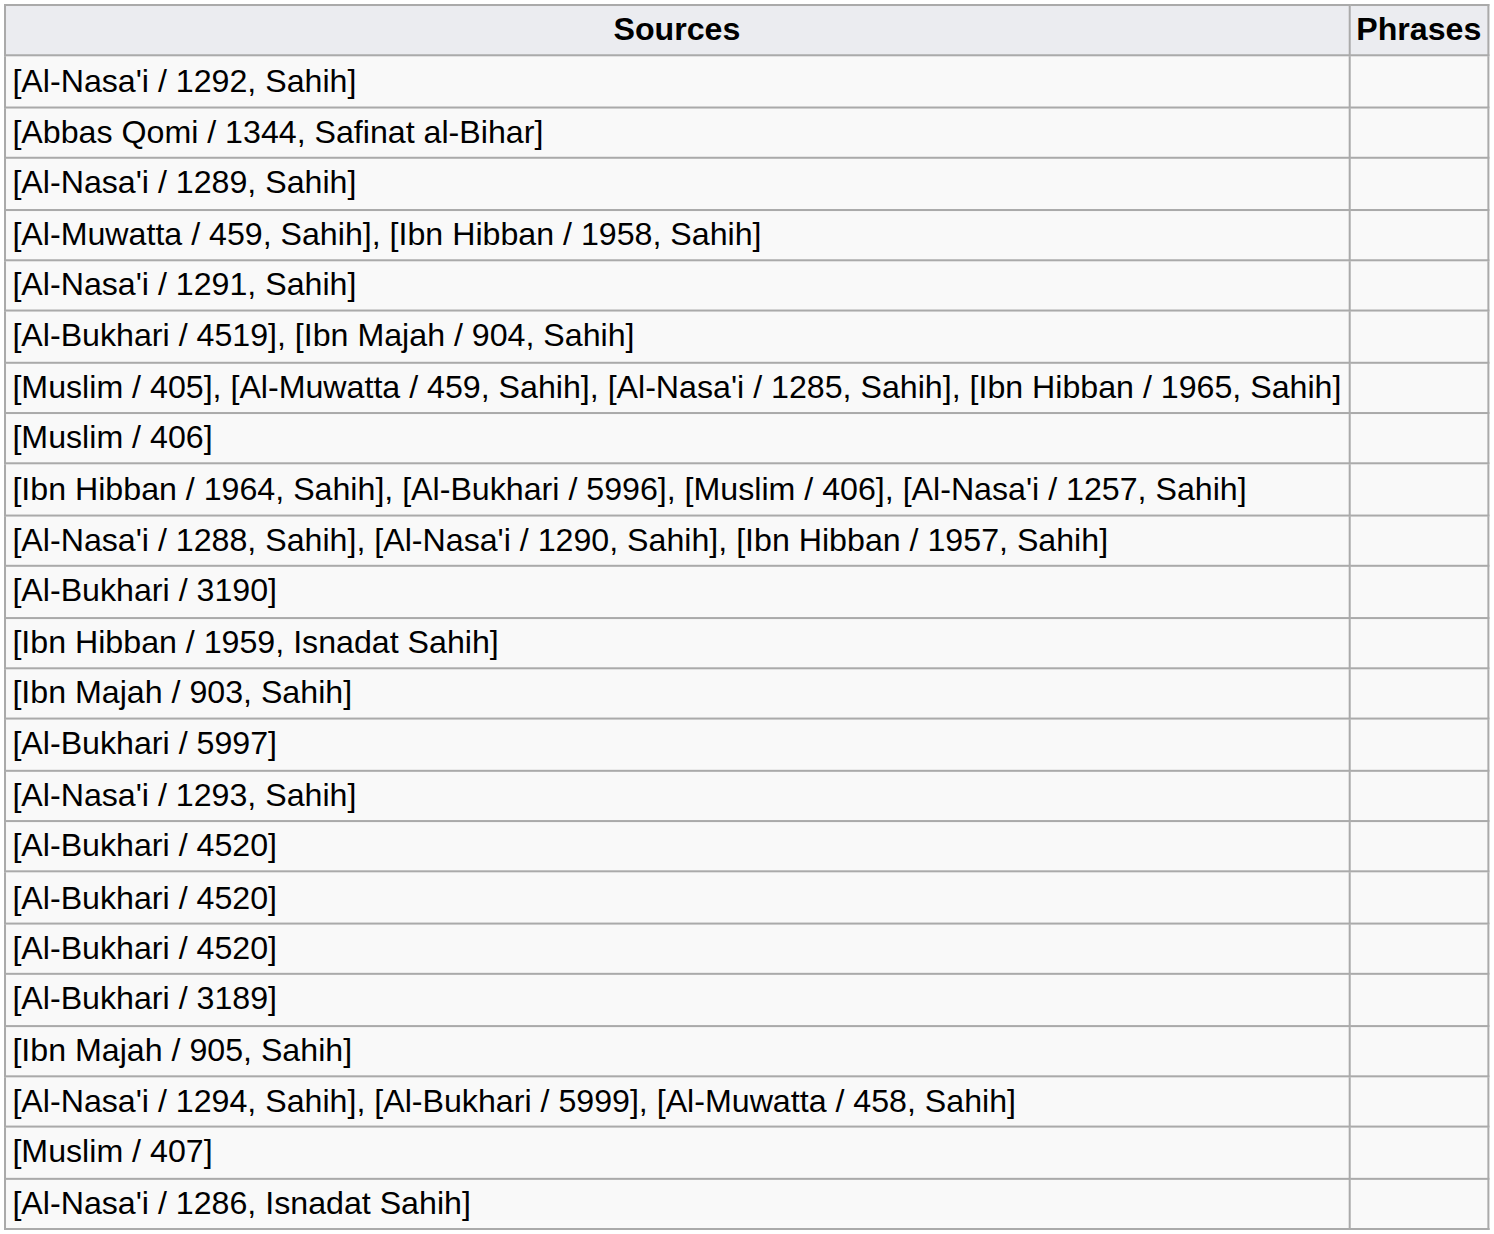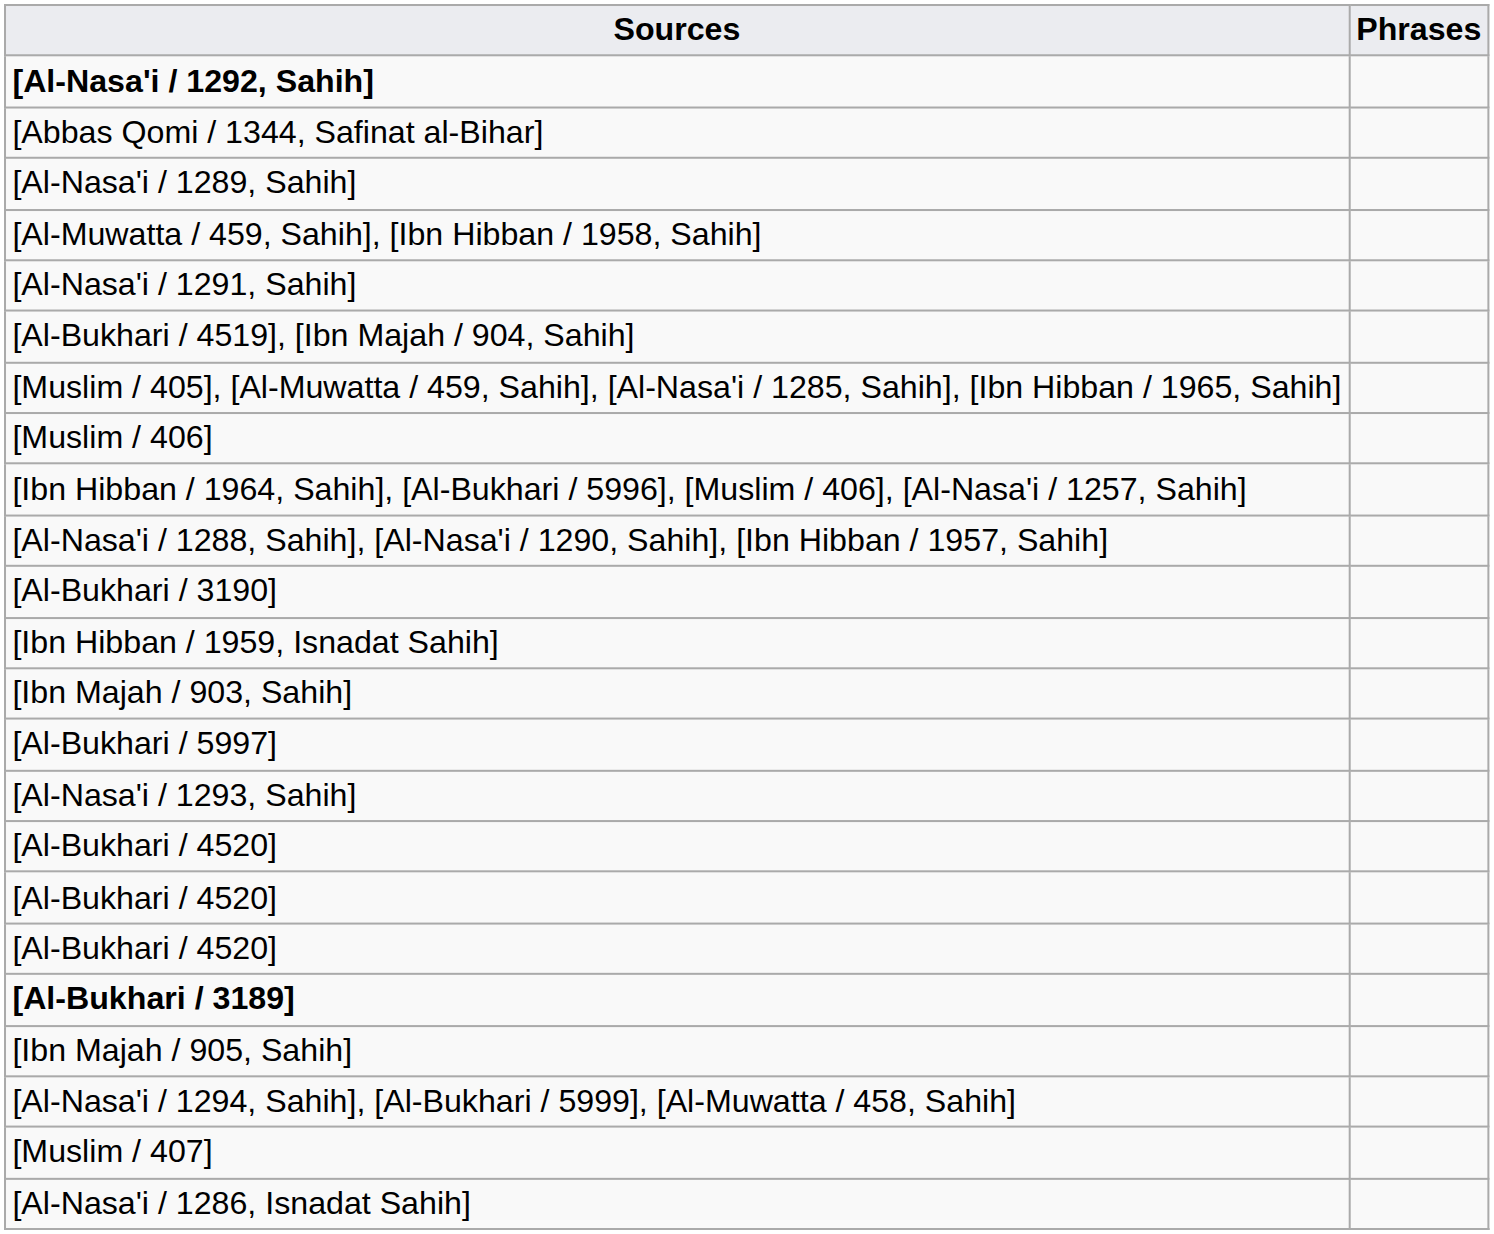(184, 81) normal -> (193, 81) bold
(145, 999) normal -> (154, 999) bold
